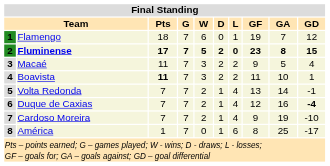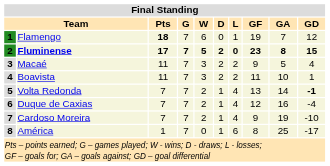(163, 37) normal -> (163, 37) bold
(163, 77) bold -> (163, 77) normal
(312, 91) normal -> (312, 91) bold
(312, 104) bold -> (312, 104) normal
